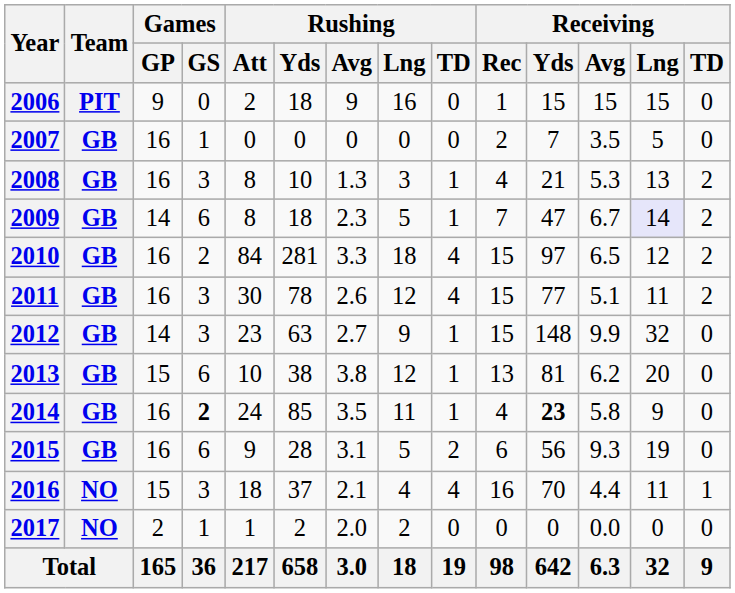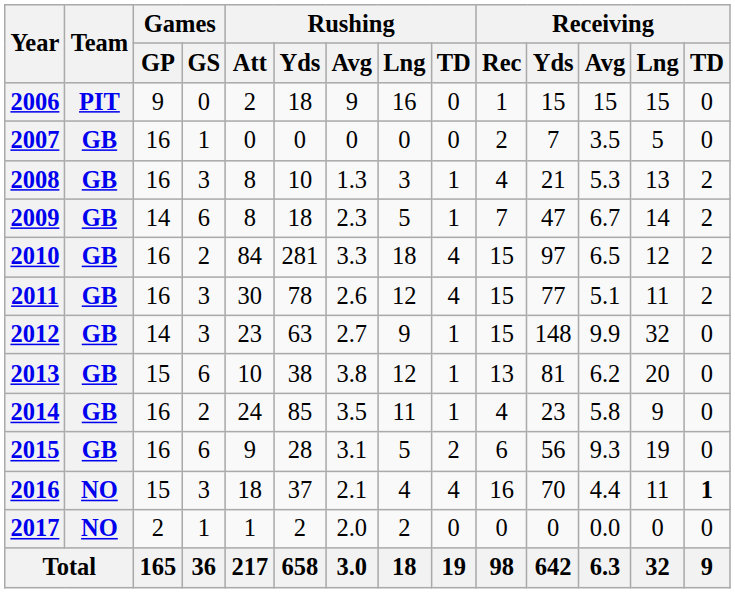(658, 218) lavender background -> (658, 218) no background
(204, 412) bold -> (204, 412) normal
(553, 412) bold -> (553, 412) normal
(707, 489) normal -> (707, 489) bold
